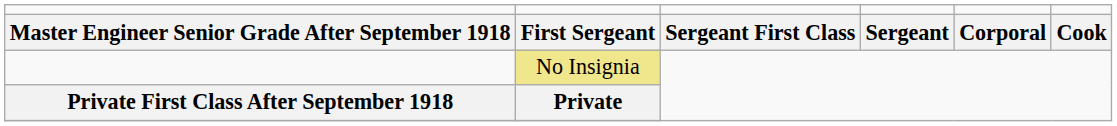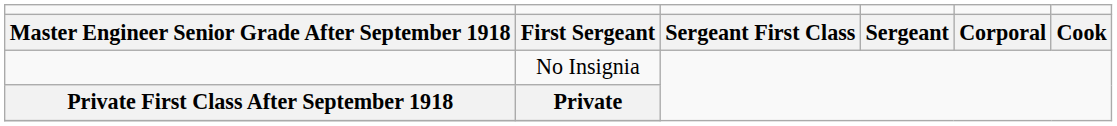(588, 67) khaki background -> (588, 67) no background
